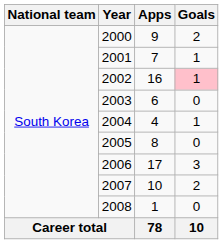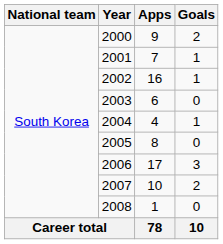(196, 79) pink background -> (196, 79) no background
